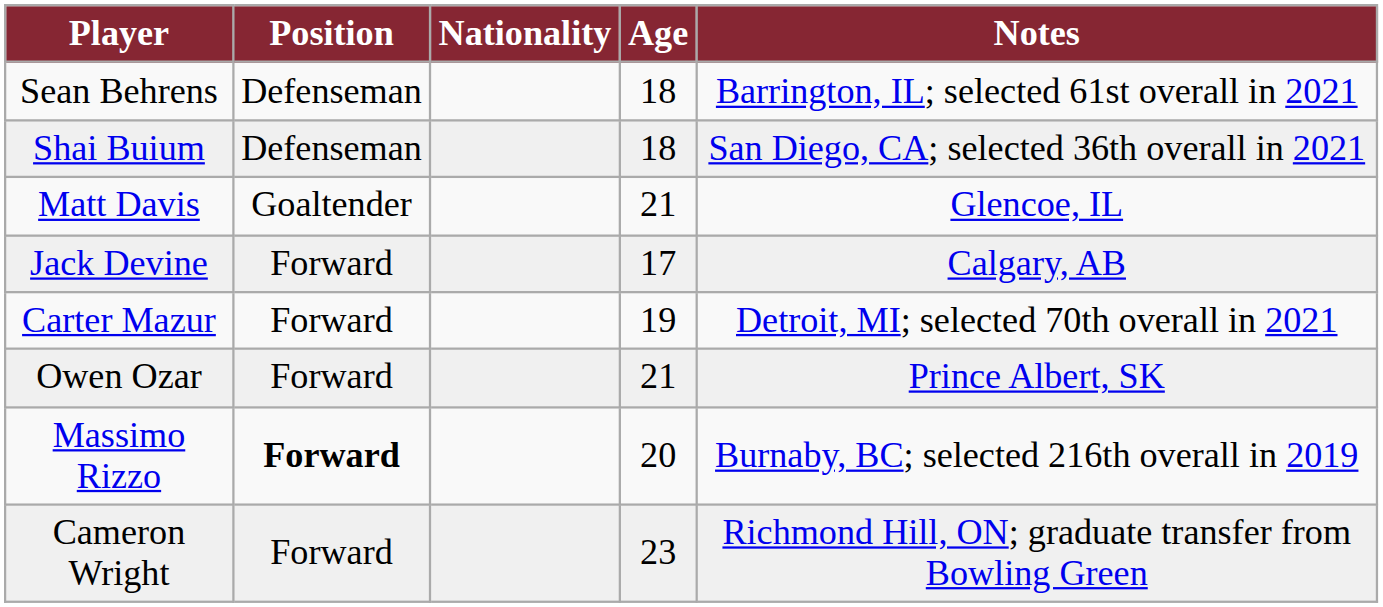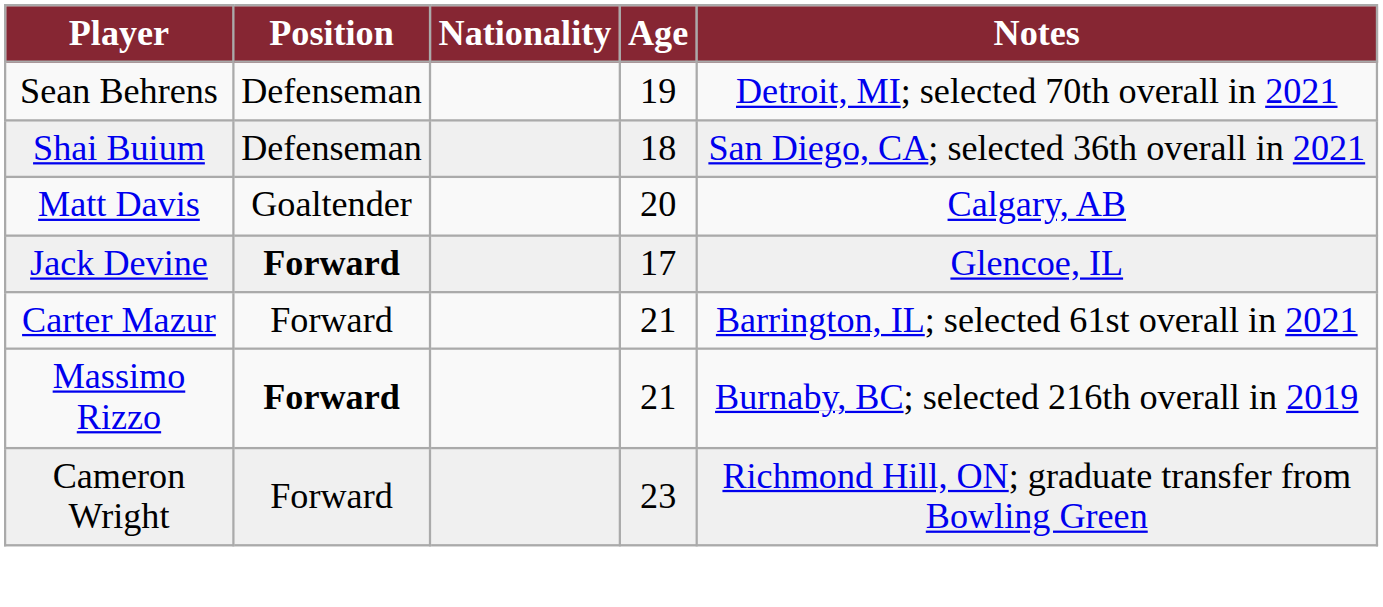(658, 90) 18 -> (658, 90) 19
(1037, 90) Barrington, IL; selected 61st overall in 2021 -> (1037, 90) Detroit, MI; selected 70th overall in 2021
(658, 205) 21 -> (658, 205) 20
(1037, 205) Glencoe, IL -> (1037, 205) Calgary, AB
(332, 262) normal -> (332, 262) bold
(1037, 262) Calgary, AB -> (1037, 262) Glencoe, IL
(658, 319) 19 -> (658, 319) 21
(1037, 319) Detroit, MI; selected 70th overall in 2021 -> (1037, 319) Barrington, IL; selected 61st overall in 2021
- row: (119, 377)
(658, 454) 20 -> (658, 397) 21
